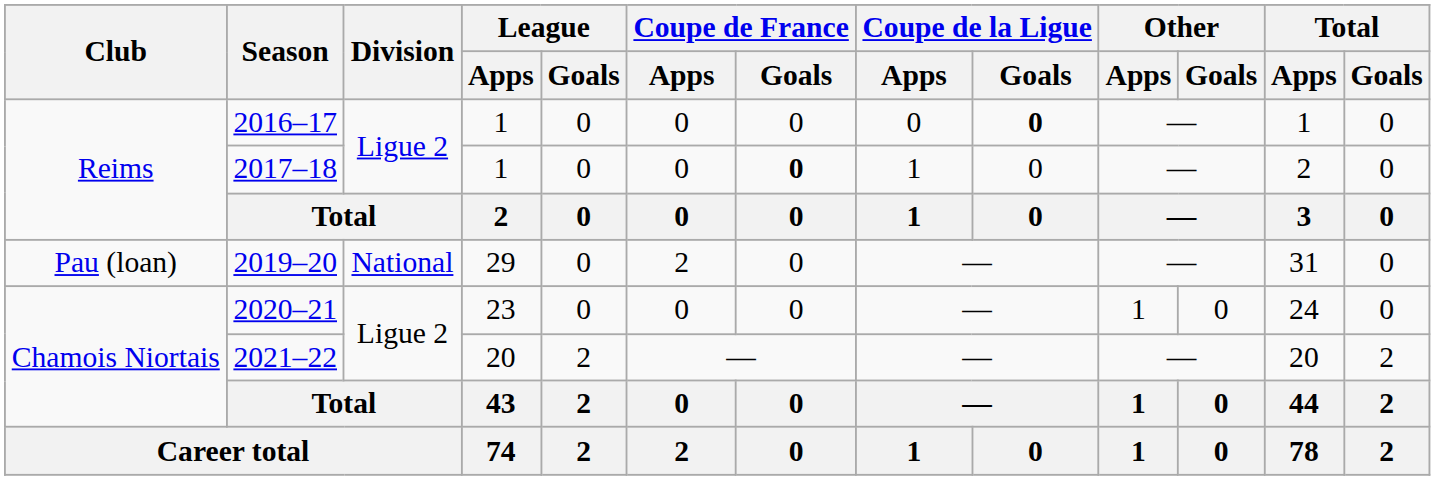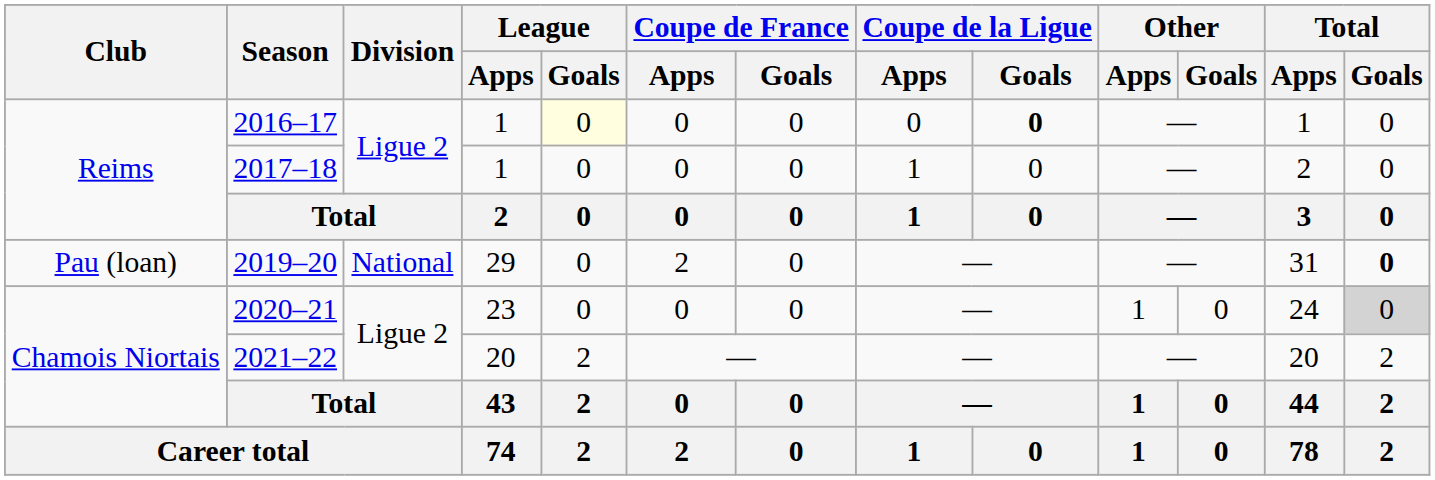(584, 121) no background -> (584, 121) lightyellow background
(796, 168) bold -> (796, 168) normal
(1387, 262) normal -> (1387, 262) bold
(1387, 309) no background -> (1387, 309) lightgrey background
